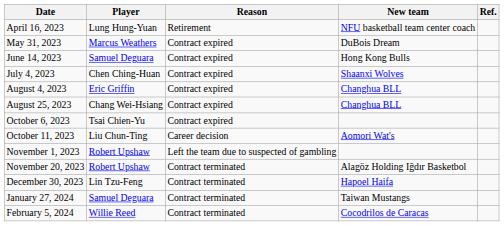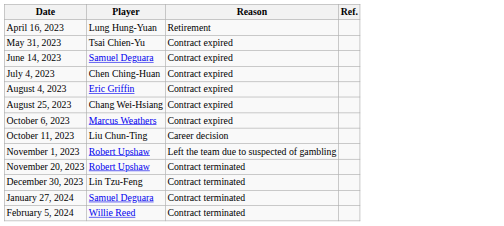- column: (408, 12)
(123, 43) Marcus Weathers -> (117, 43) Tsai Chien-Yu
(117, 120) Tsai Chien-Yu -> (123, 120) Marcus Weathers
